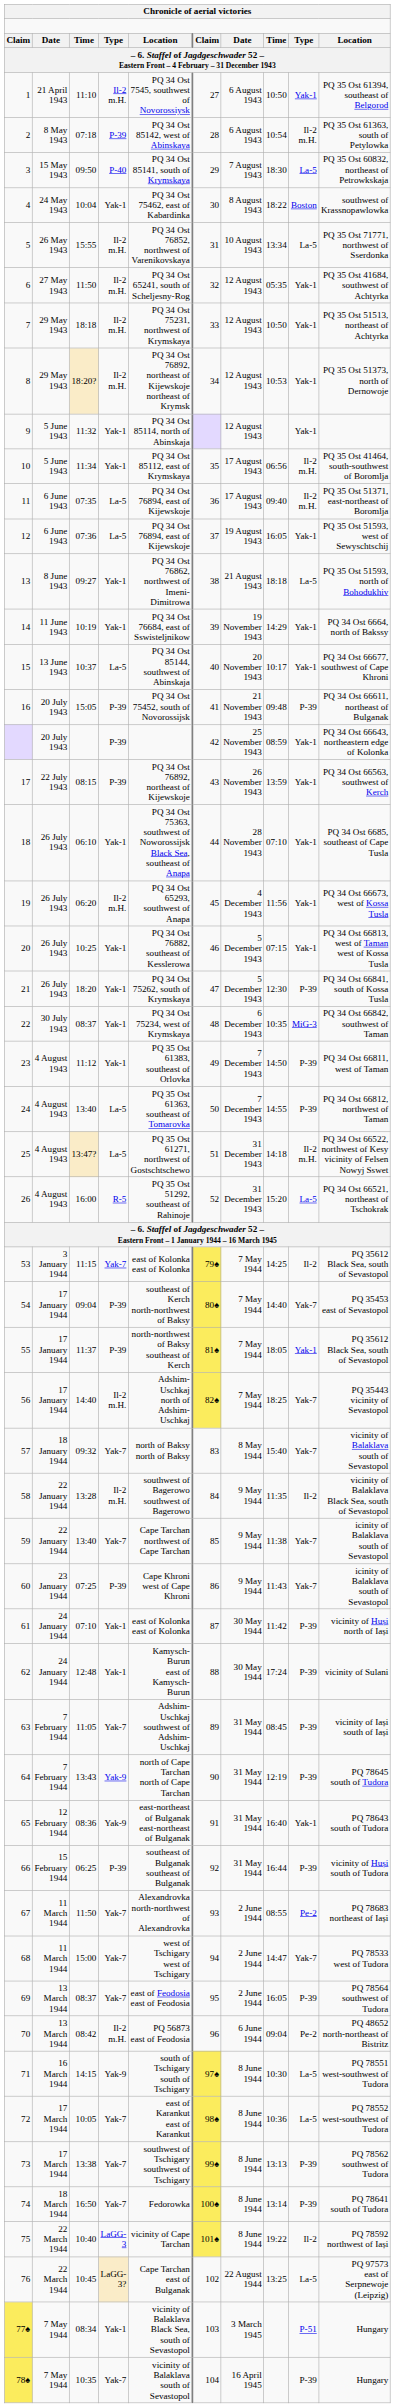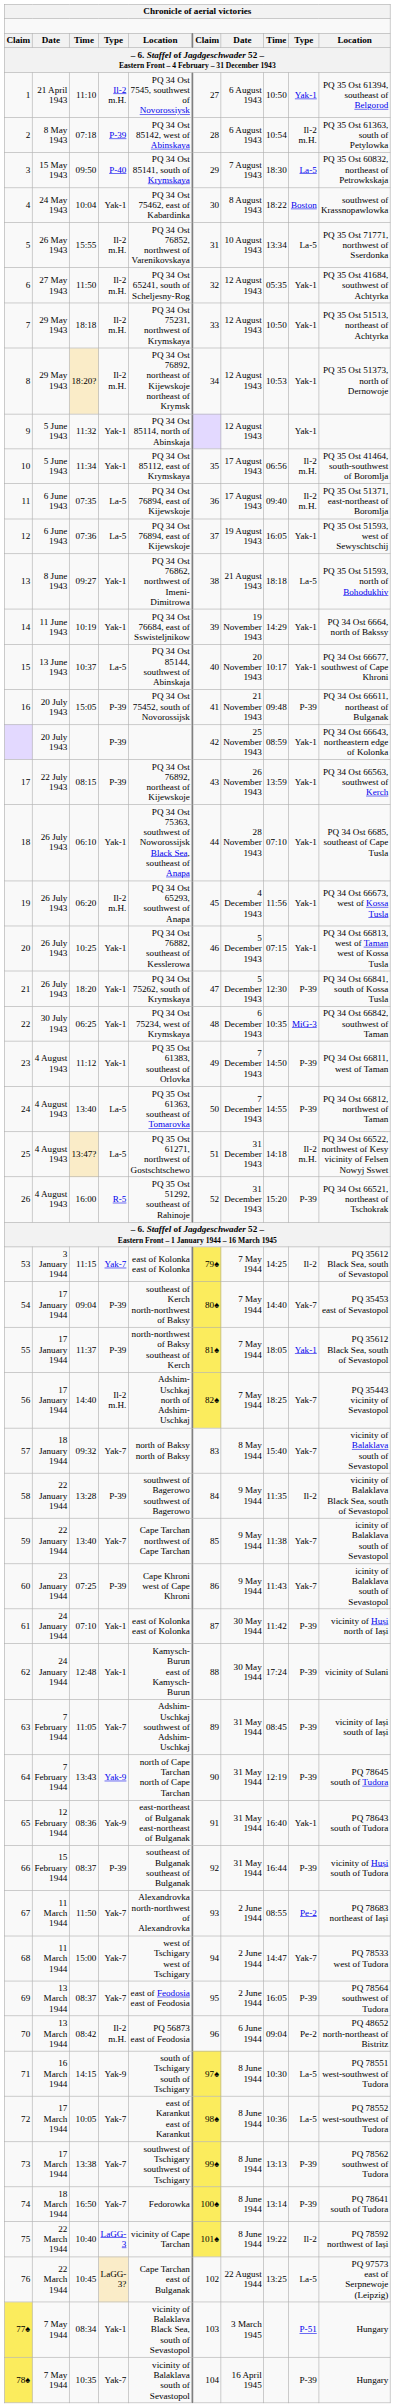(86, 1023) 08:37 -> (86, 1023) 06:25
(308, 1199) La-5 -> (308, 1199) P-39
(117, 1495) Il-2 m.H. -> (118, 1495) P-39
(86, 1868) 06:25 -> (86, 1868) 08:37
